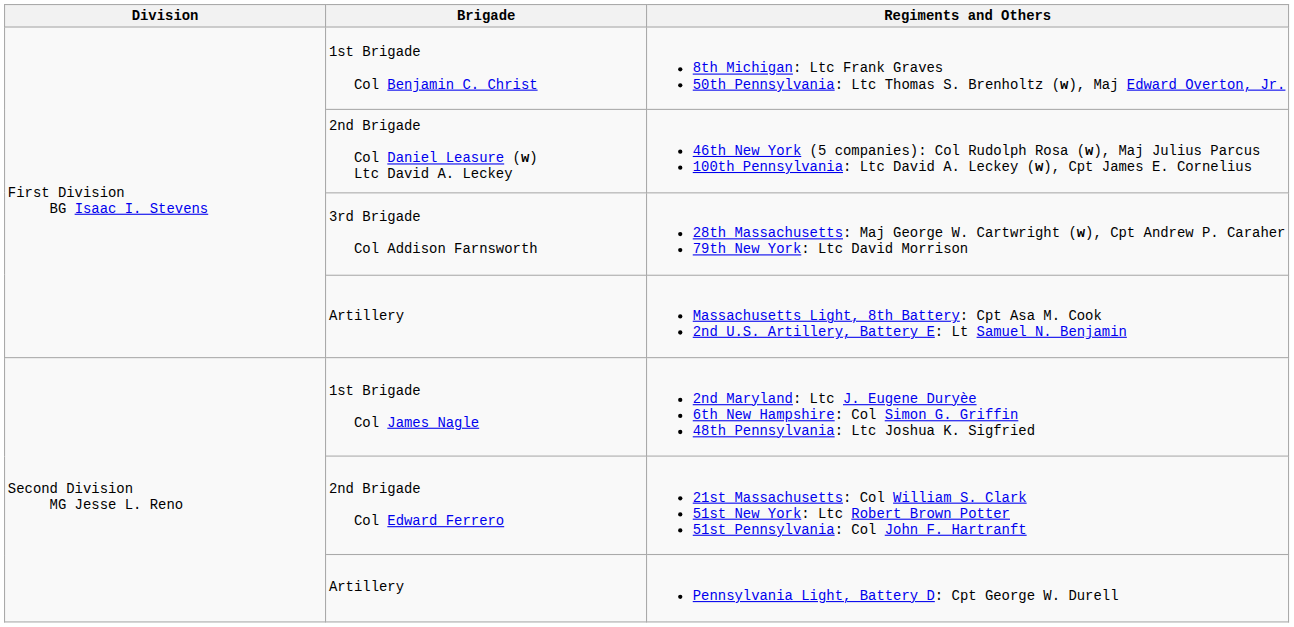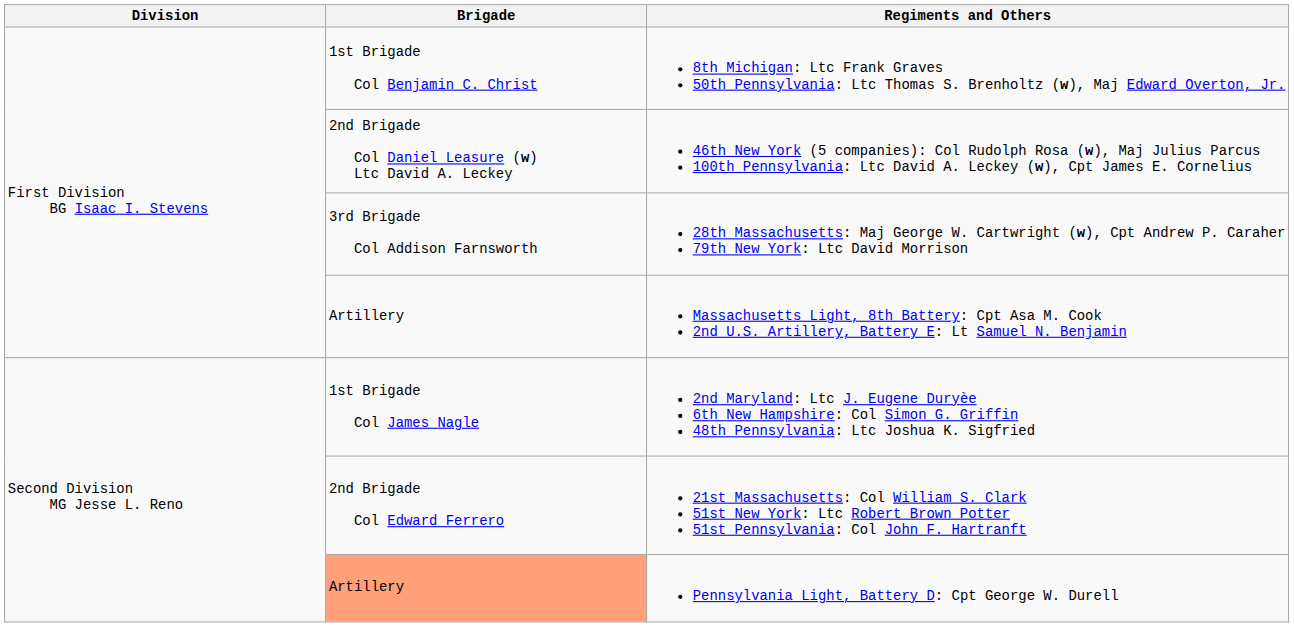(366, 588) no background -> (366, 588) lightsalmon background
